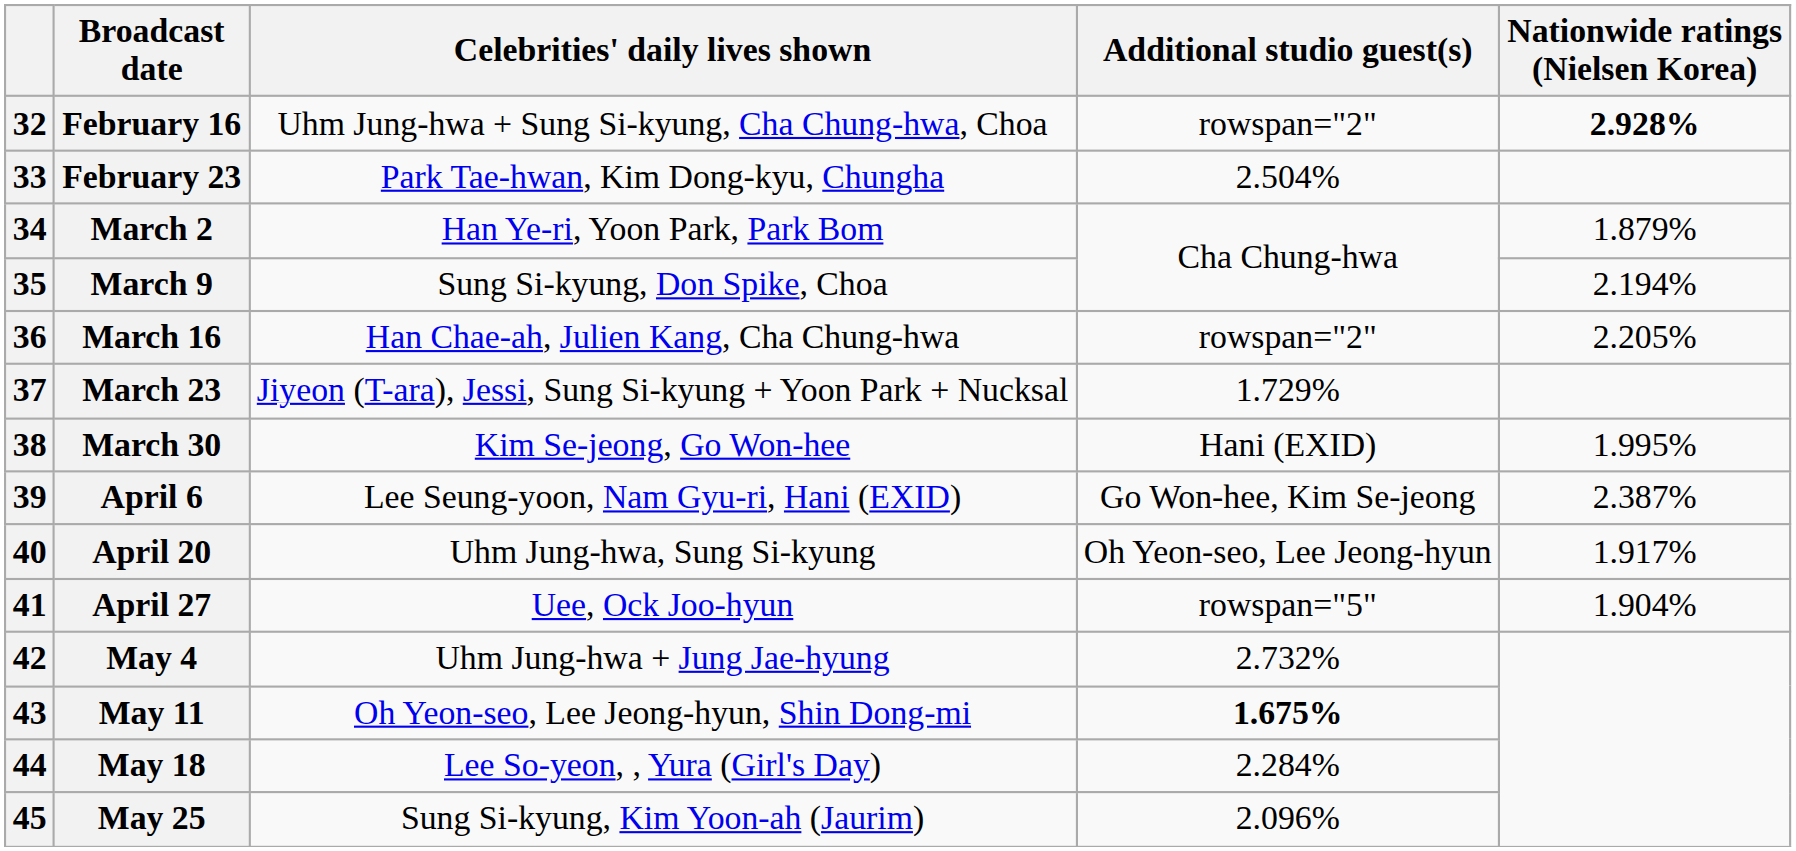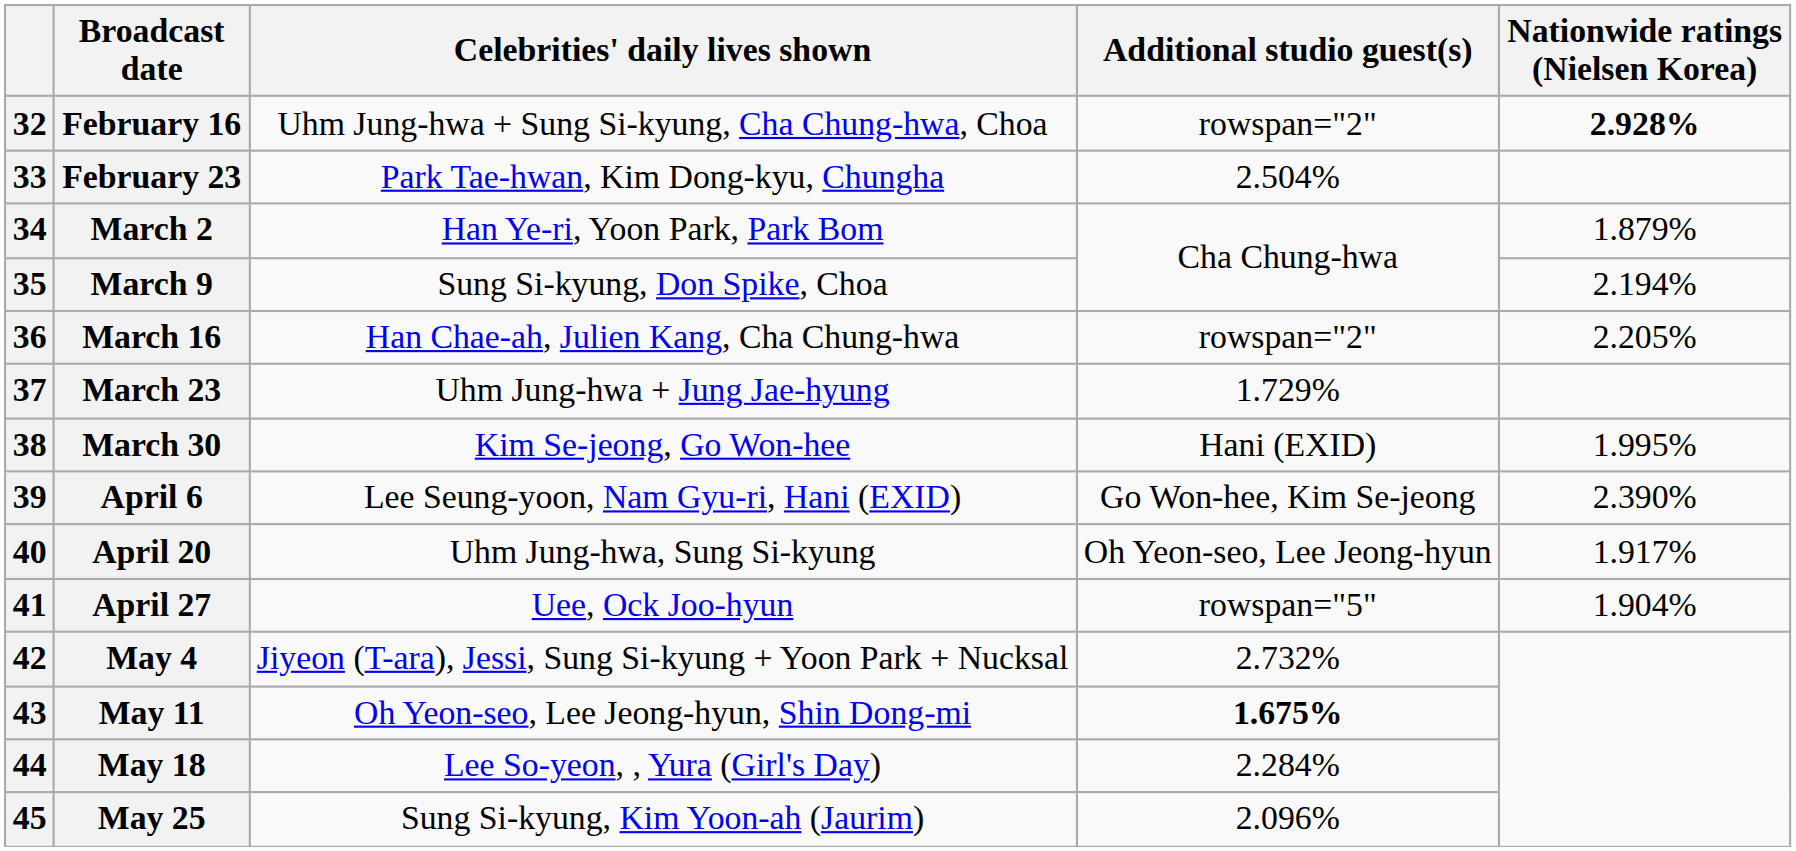(663, 390) Jiyeon (T-ara), Jessi, Sung Si-kyung + Yoon Park + Nucksal -> (663, 390) Uhm Jung-hwa + Jung Jae-hyung
(1645, 497) 2.387% -> (1645, 497) 2.390%
(663, 658) Uhm Jung-hwa + Jung Jae-hyung -> (663, 658) Jiyeon (T-ara), Jessi, Sung Si-kyung + Yoon Park + Nucksal
